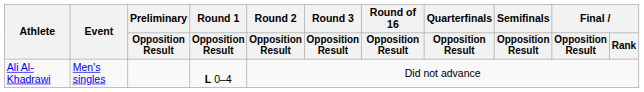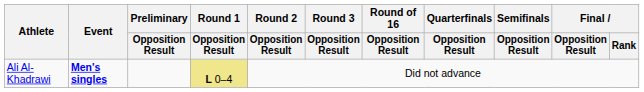(89, 74) normal -> (89, 74) bold
(218, 80) no background -> (219, 80) khaki background
